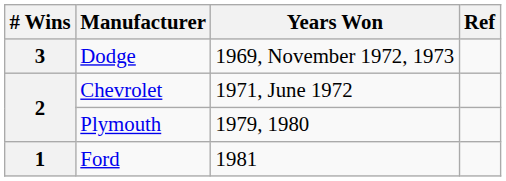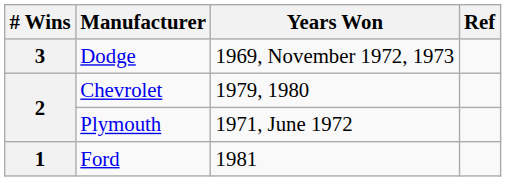(284, 90) 1971, June 1972 -> (262, 90) 1979, 1980
(262, 124) 1979, 1980 -> (284, 124) 1971, June 1972
